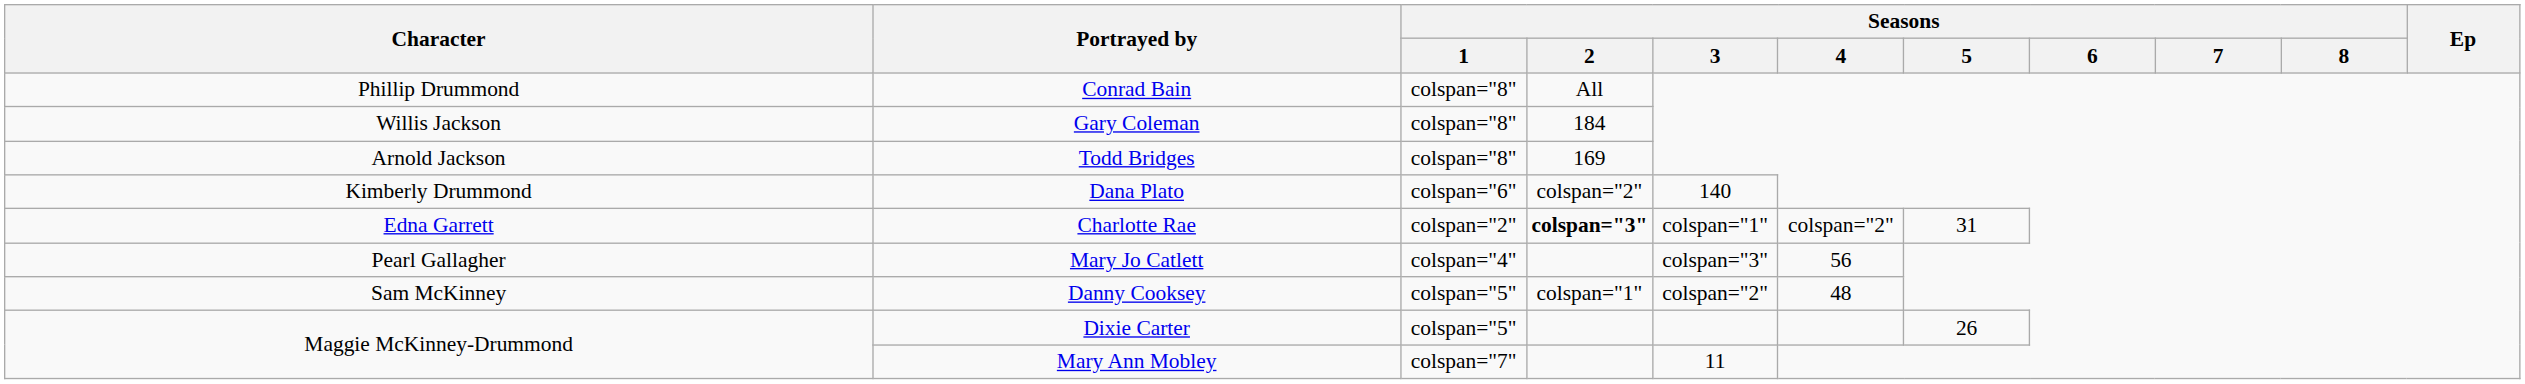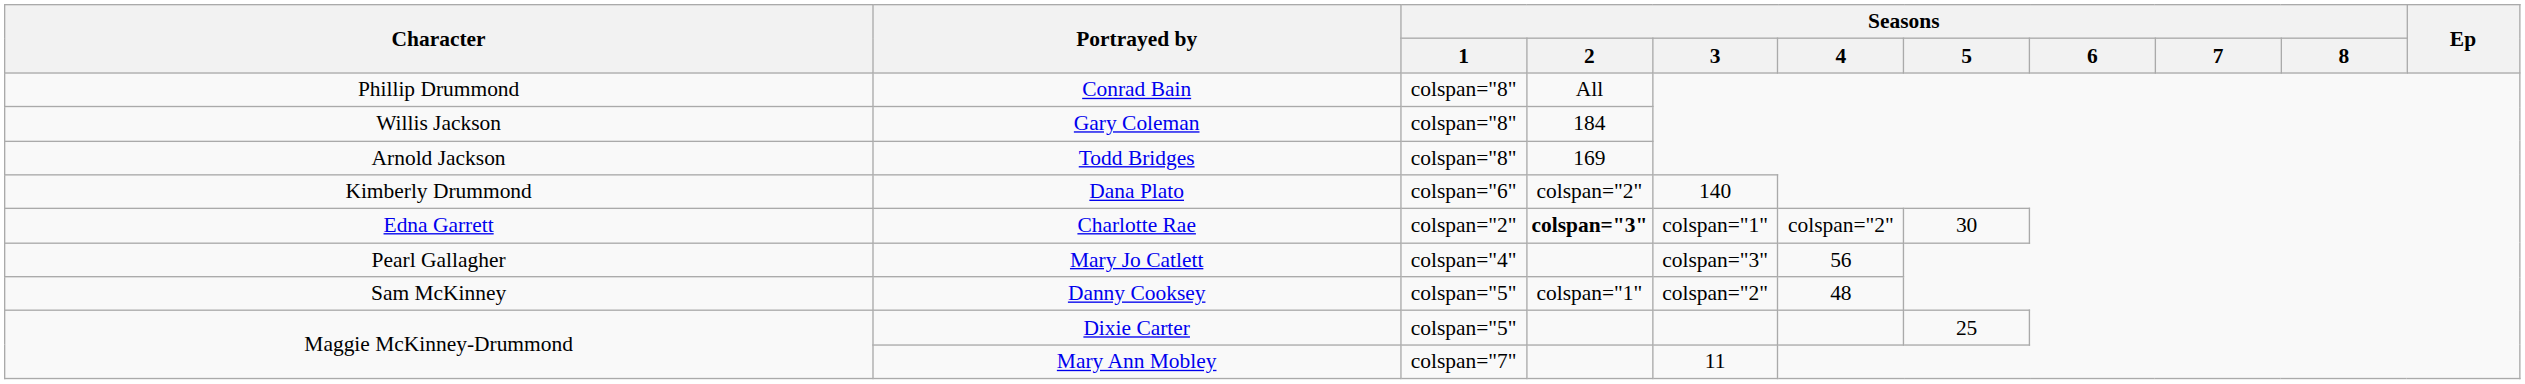(1967, 225) 31 -> (1967, 225) 30
(1967, 327) 26 -> (1967, 327) 25
